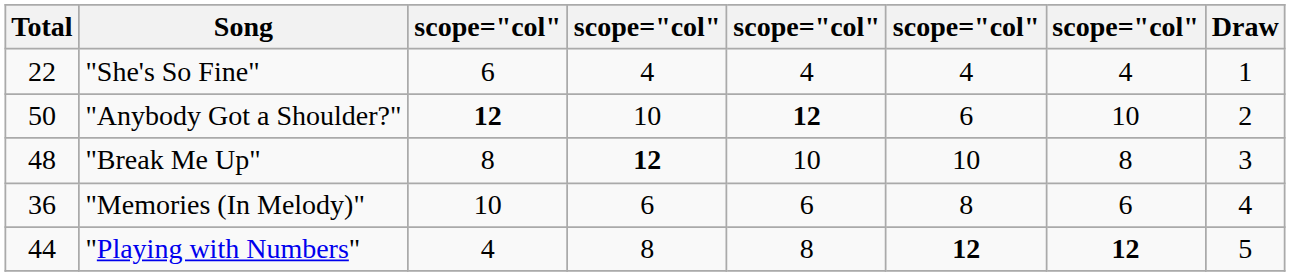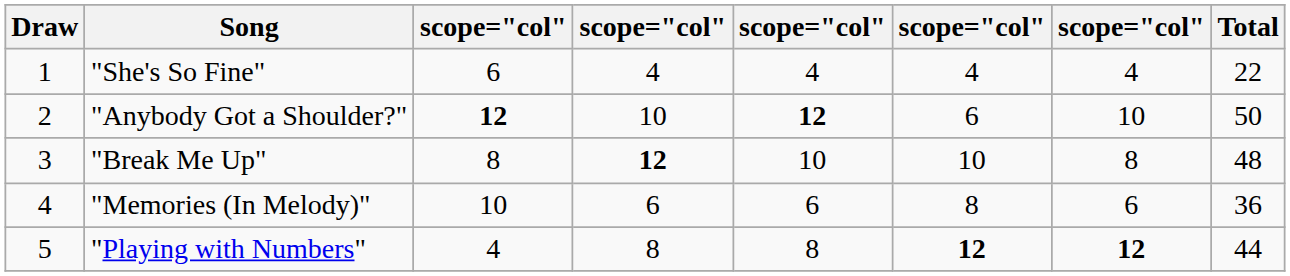columns swapped: (1245, 26) <-> (42, 26)
